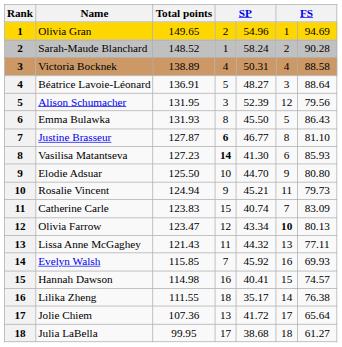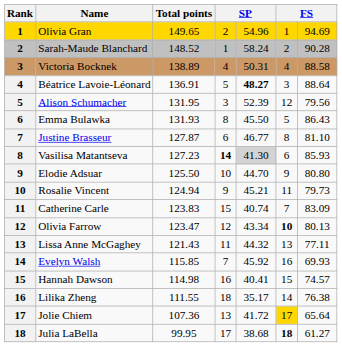(256, 84) normal -> (256, 84) bold
(225, 137) bold -> (225, 137) normal
(256, 155) no background -> (256, 155) lightgrey background
(287, 315) no background -> (287, 315) gold background
(287, 333) normal -> (287, 333) bold
